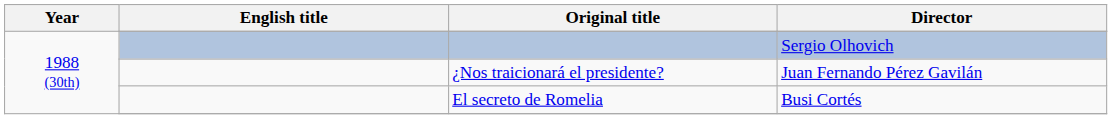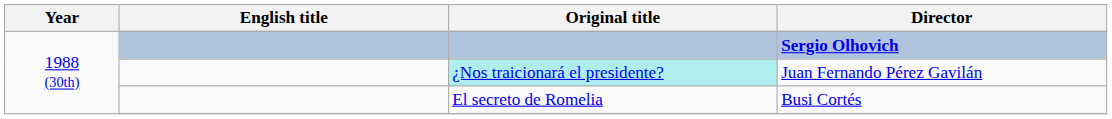(837, 45) normal -> (840, 45) bold
(558, 72) no background -> (558, 72) paleturquoise background
